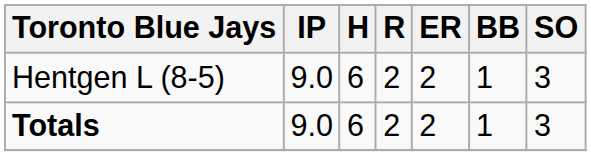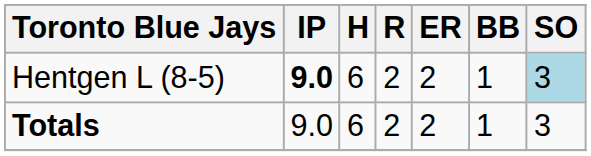(312, 77) normal -> (312, 77) bold
(543, 77) no background -> (543, 77) lightblue background
